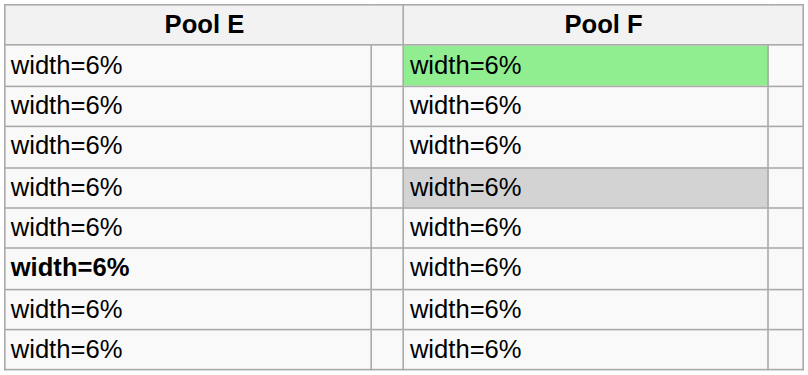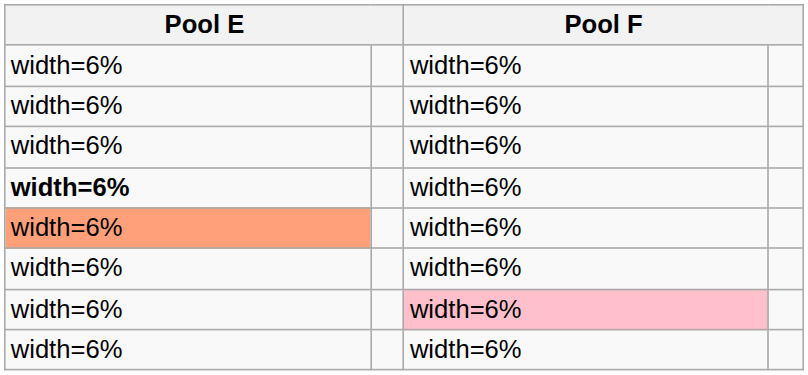(466, 65) lightgreen background -> (466, 65) no background
(67, 187) normal -> (70, 187) bold
(466, 187) lightgrey background -> (466, 187) no background
(67, 227) no background -> (67, 227) lightsalmon background
(70, 268) bold -> (67, 268) normal
(466, 308) no background -> (466, 308) pink background
